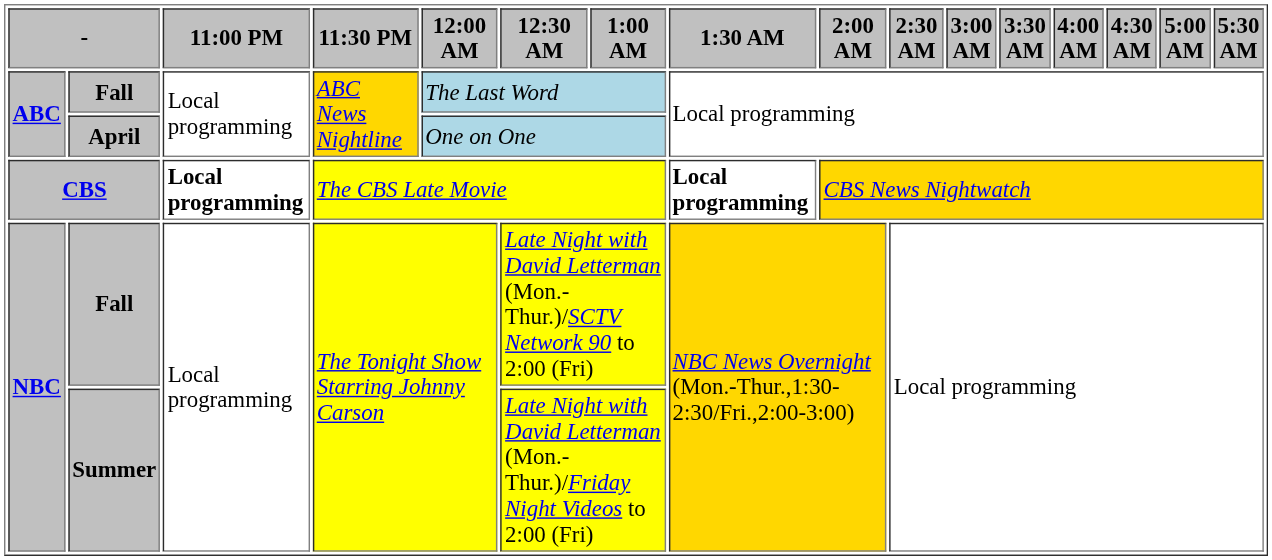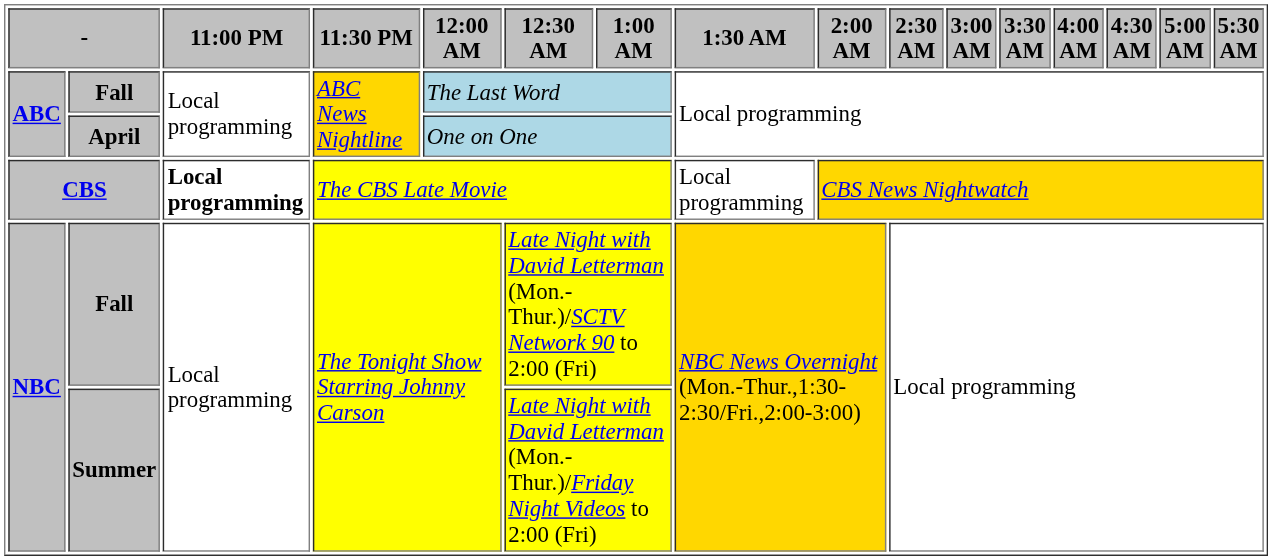(740, 189) bold -> (741, 189) normal
